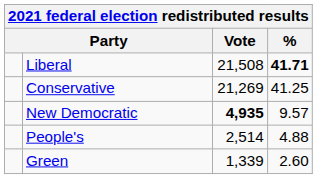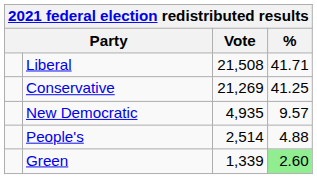(290, 64) bold -> (290, 64) normal
(245, 112) bold -> (245, 112) normal
(294, 161) no background -> (294, 161) lightgreen background
